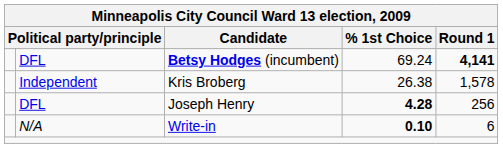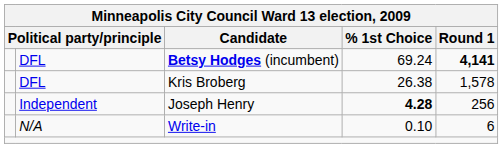(58, 82) Independent -> (32, 82) DFL
(32, 104) DFL -> (58, 104) Independent
(419, 126) bold -> (419, 126) normal
